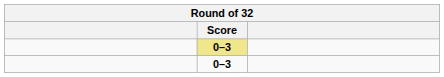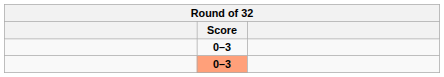(222, 47) khaki background -> (222, 47) no background
(222, 64) no background -> (222, 64) lightsalmon background
